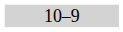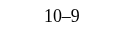(62, 15) lightgrey background -> (62, 15) no background
